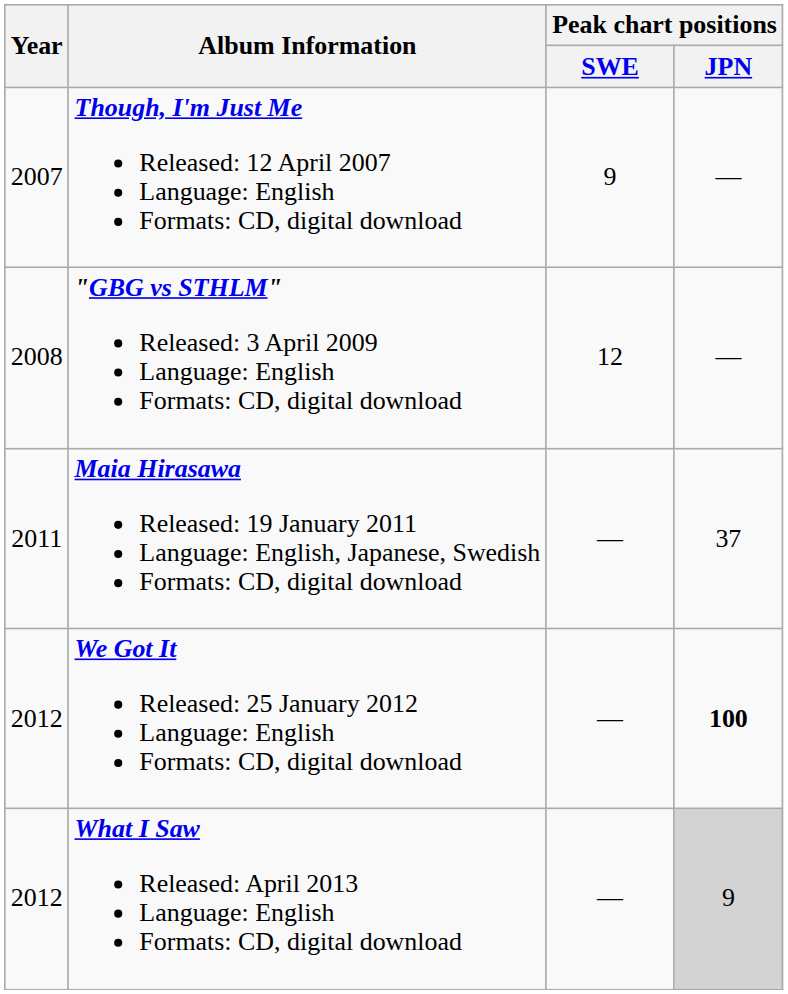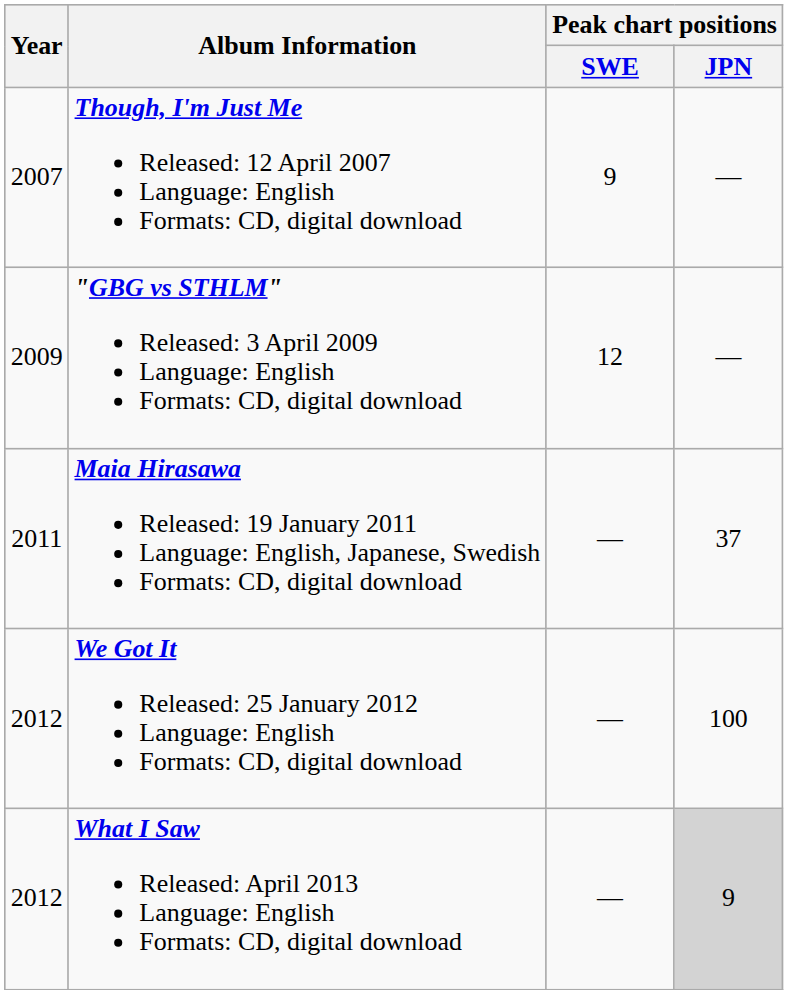(37, 357) 2008 -> (37, 357) 2009
(728, 718) bold -> (728, 718) normal
